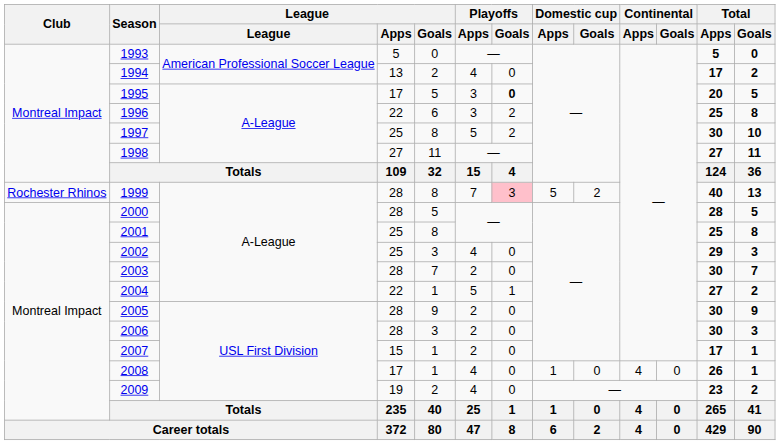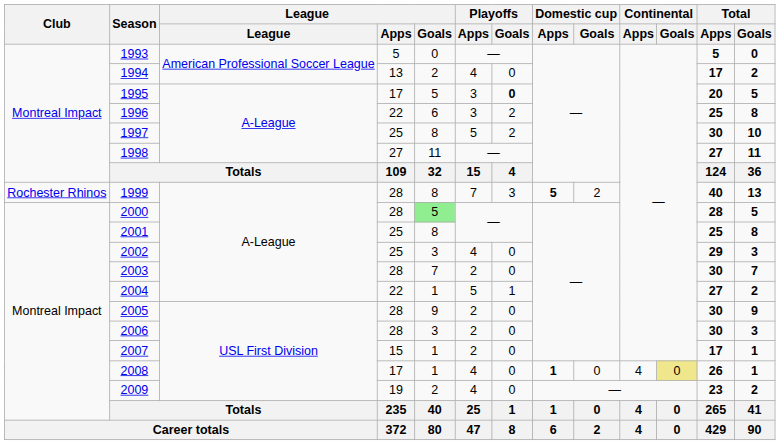(512, 192) pink background -> (512, 192) no background
(553, 192) normal -> (553, 192) bold
(435, 212) no background -> (435, 212) lightgreen background
(553, 370) normal -> (553, 370) bold
(677, 370) no background -> (677, 370) khaki background
